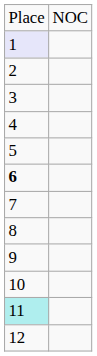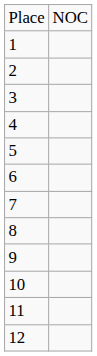(13, 44) lavender background -> (13, 44) no background
(13, 177) bold -> (13, 177) normal
(16, 310) paleturquoise background -> (16, 310) no background
